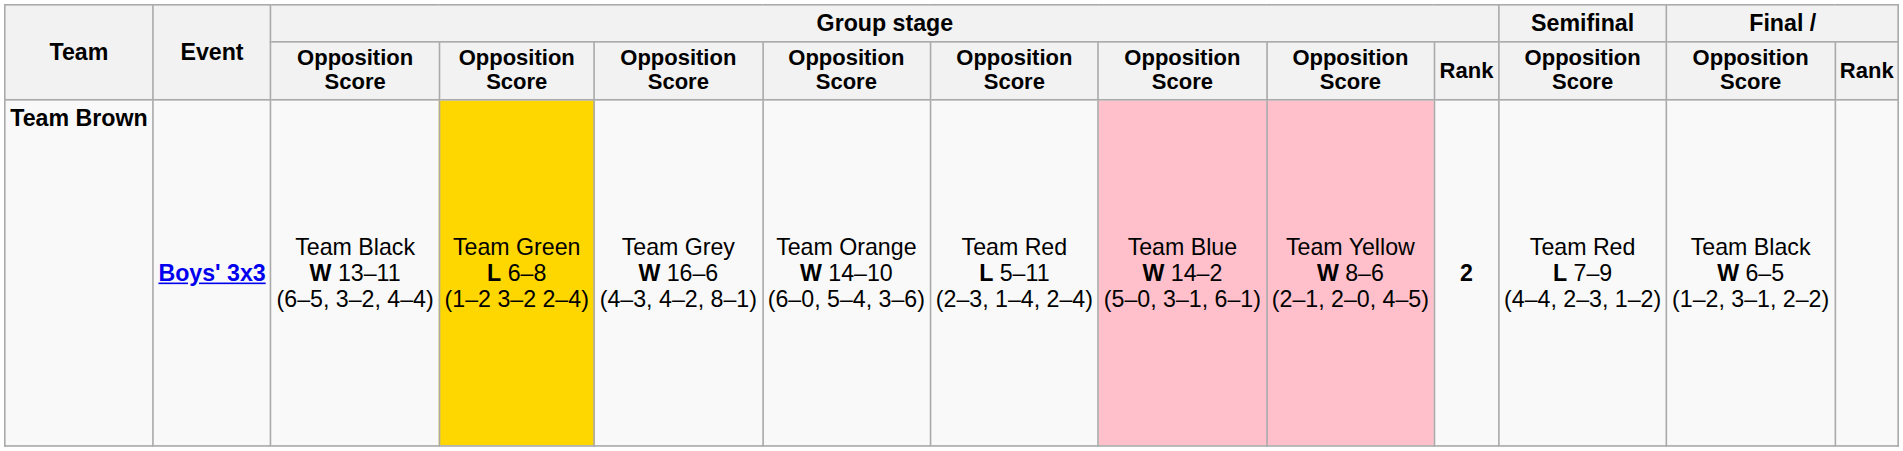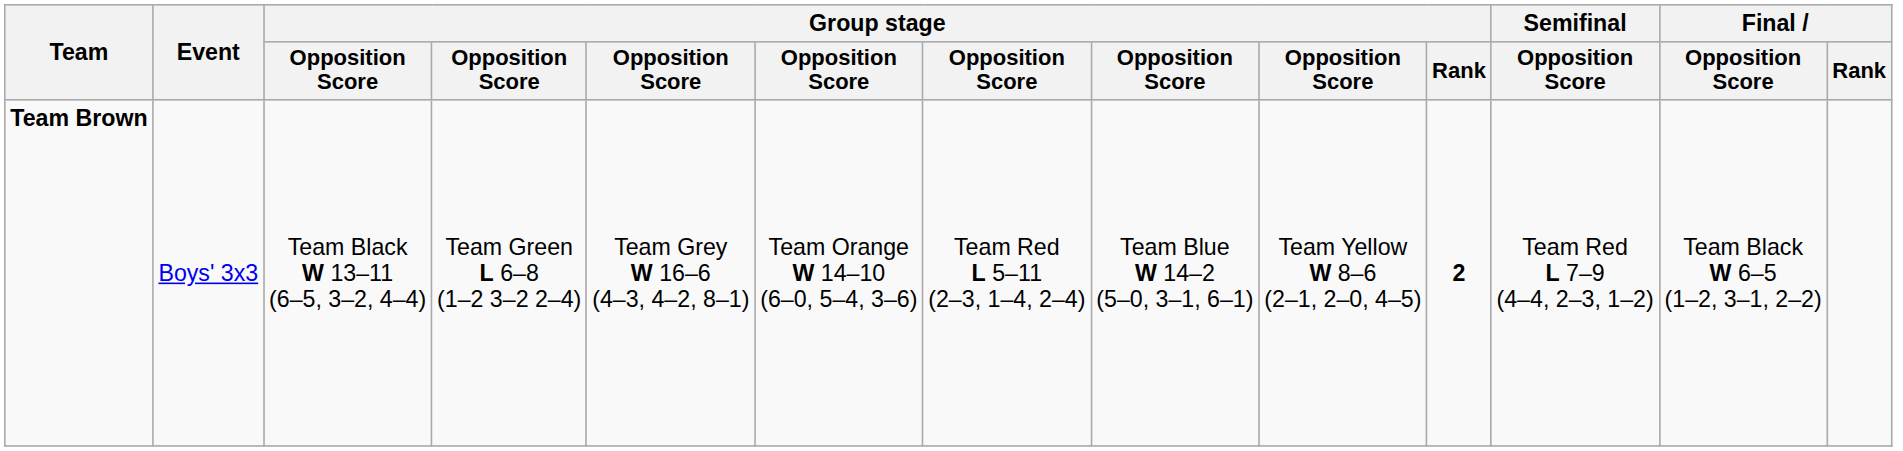(212, 273) bold -> (208, 273) normal
(517, 273) gold background -> (509, 273) no background
(1182, 273) pink background -> (1175, 273) no background
(1350, 273) pink background -> (1343, 273) no background
